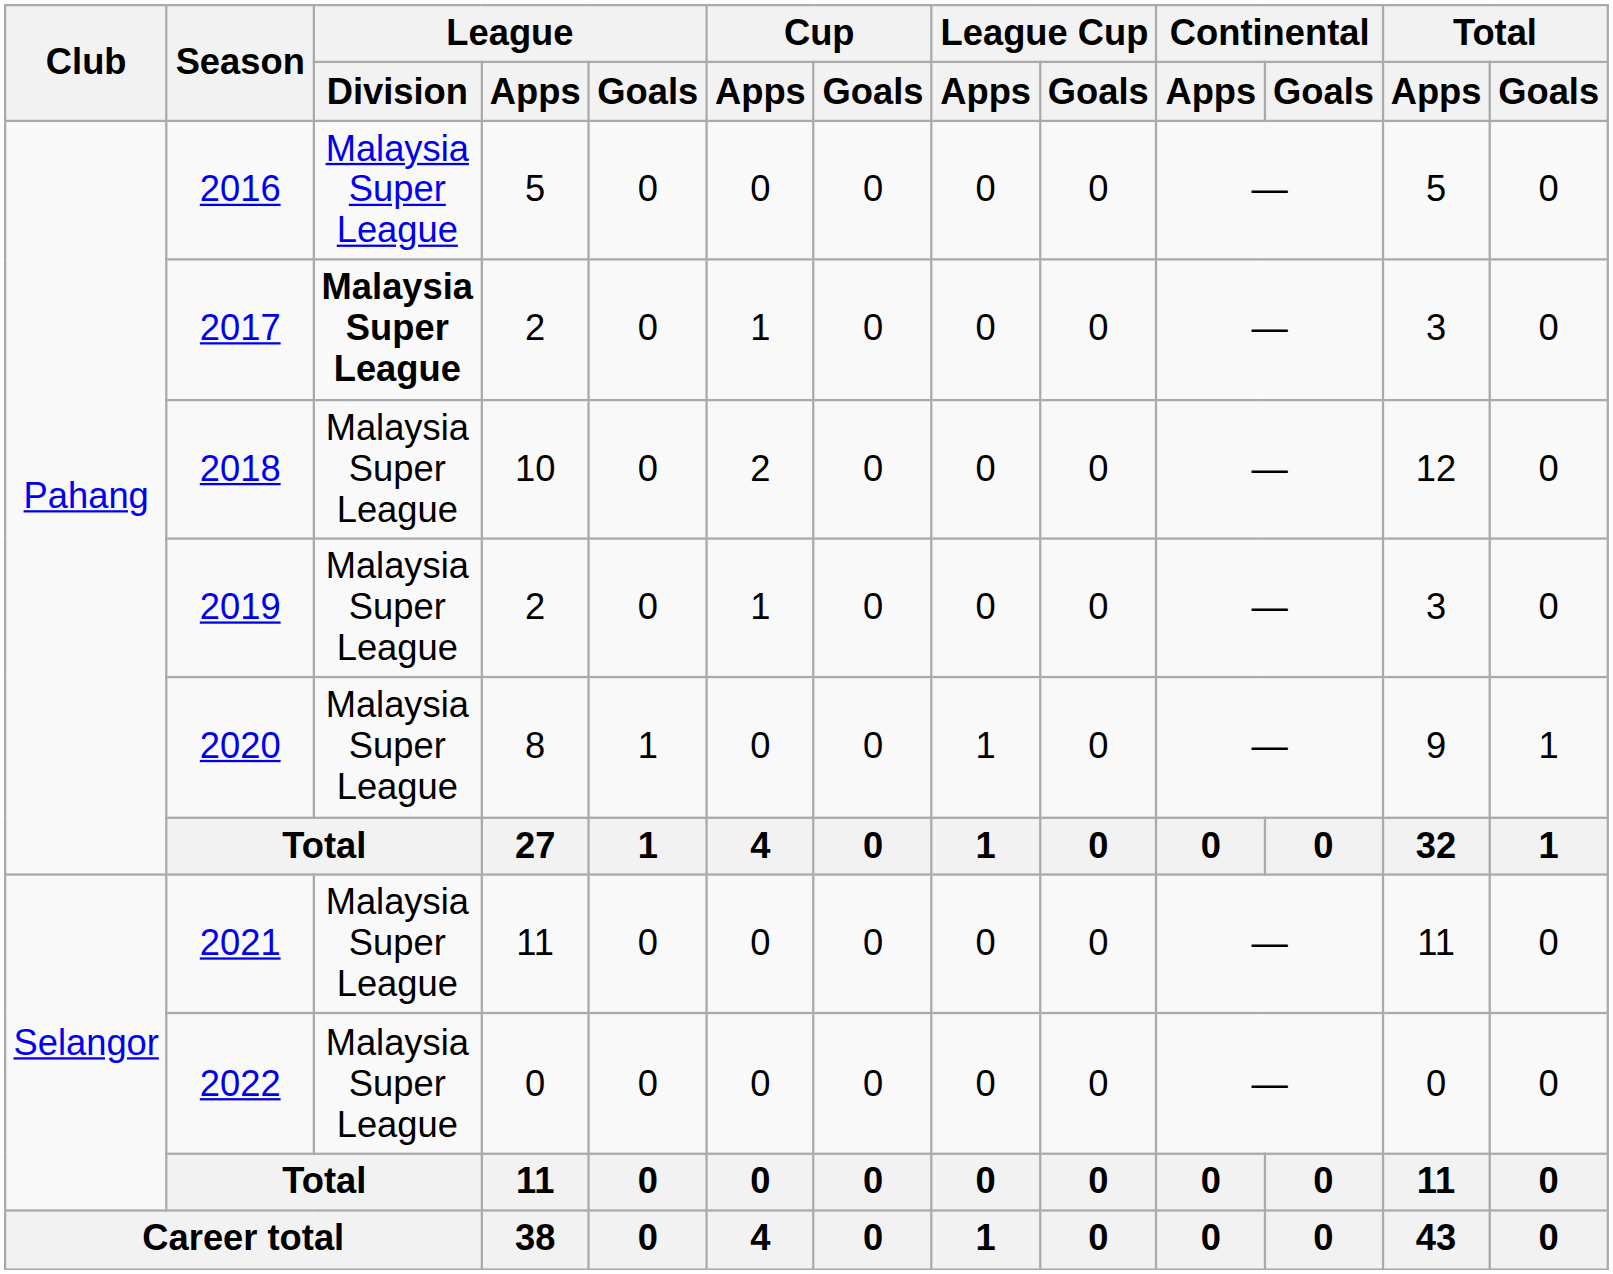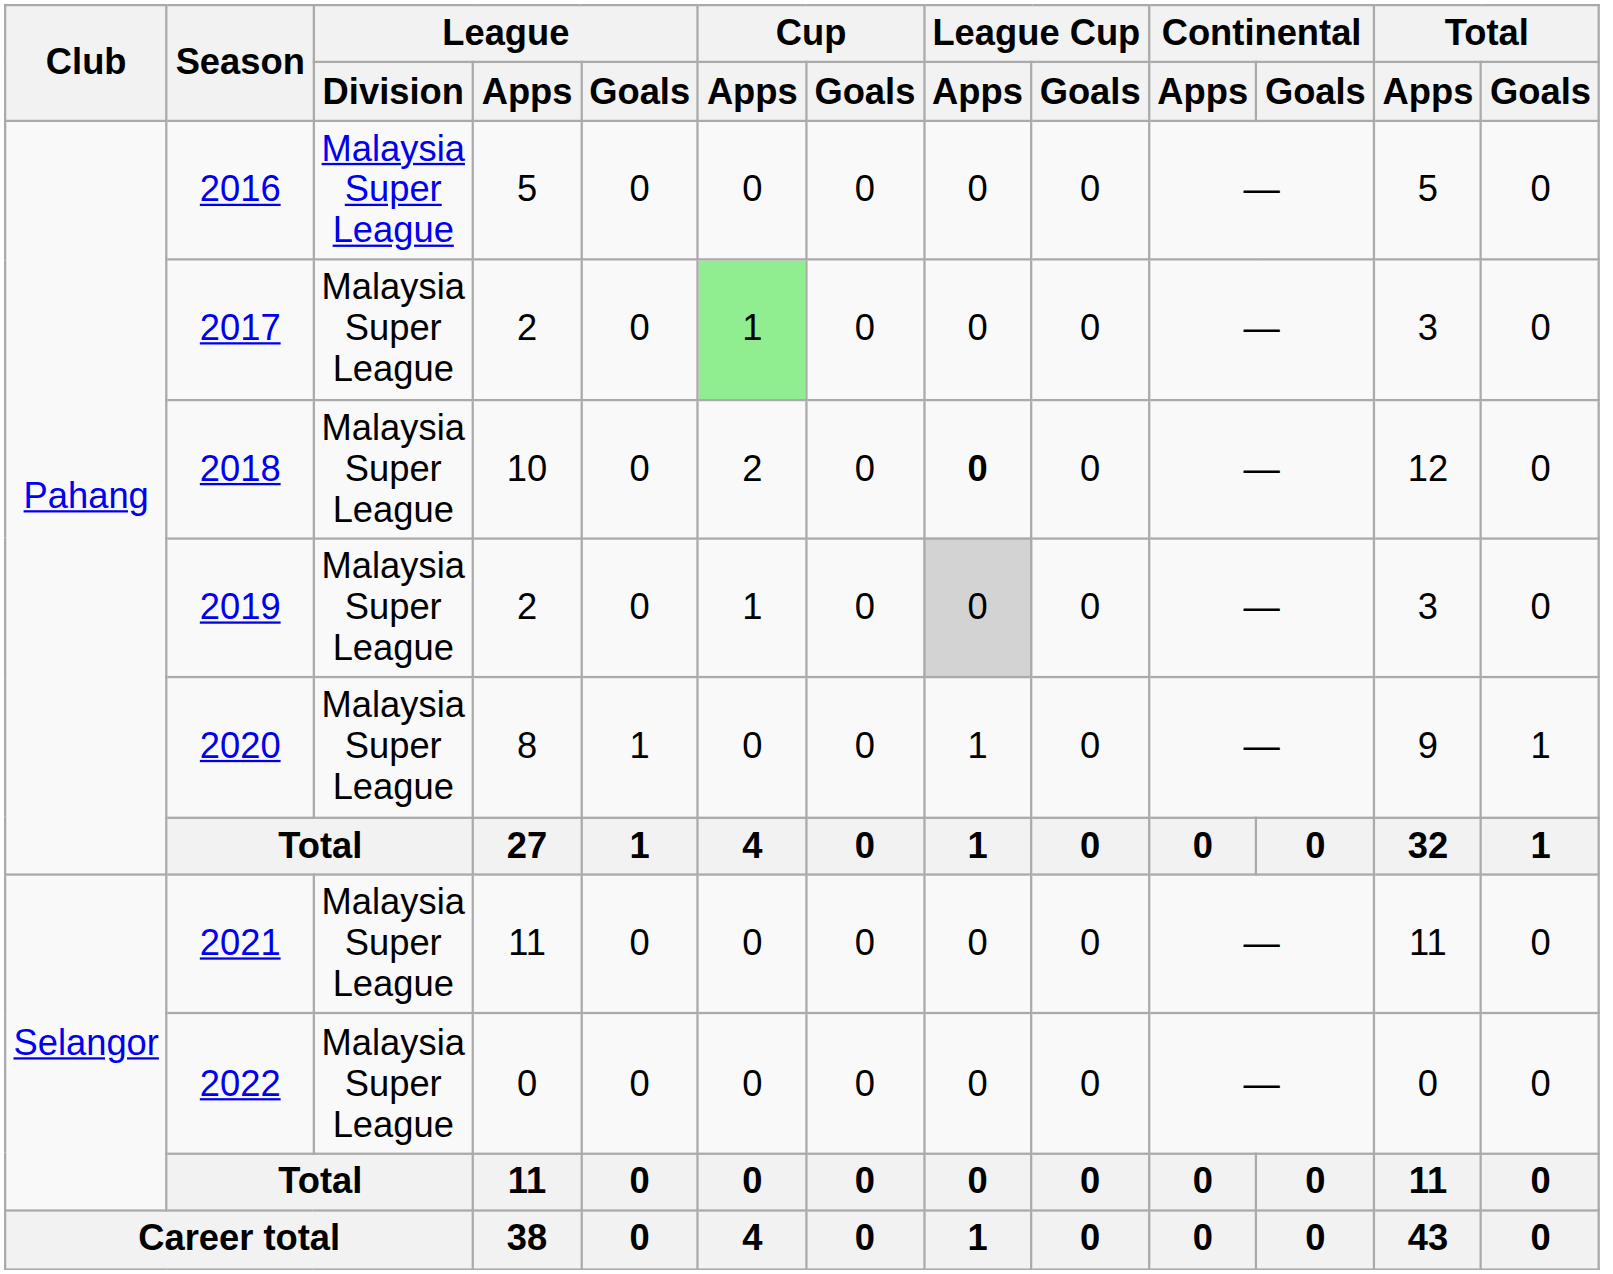(397, 328) bold -> (393, 328) normal
(760, 328) no background -> (752, 328) lightgreen background
(986, 468) normal -> (978, 468) bold
(986, 607) no background -> (978, 607) lightgrey background
